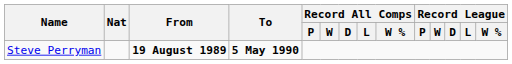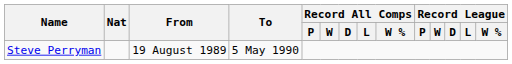(179, 50) bold -> (179, 50) normal
(265, 50) bold -> (265, 50) normal
